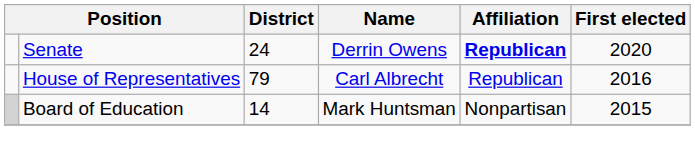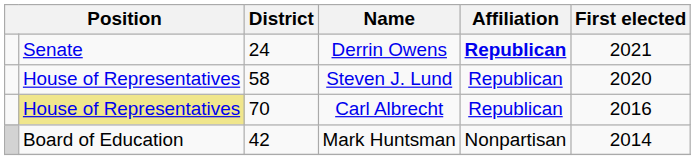(631, 49) 2020 -> (631, 49) 2021
+ row: (389, 79)
(132, 79) no background -> (132, 109) khaki background
(259, 79) 79 -> (259, 109) 70
(259, 109) 14 -> (259, 139) 42
(631, 109) 2015 -> (631, 139) 2014
